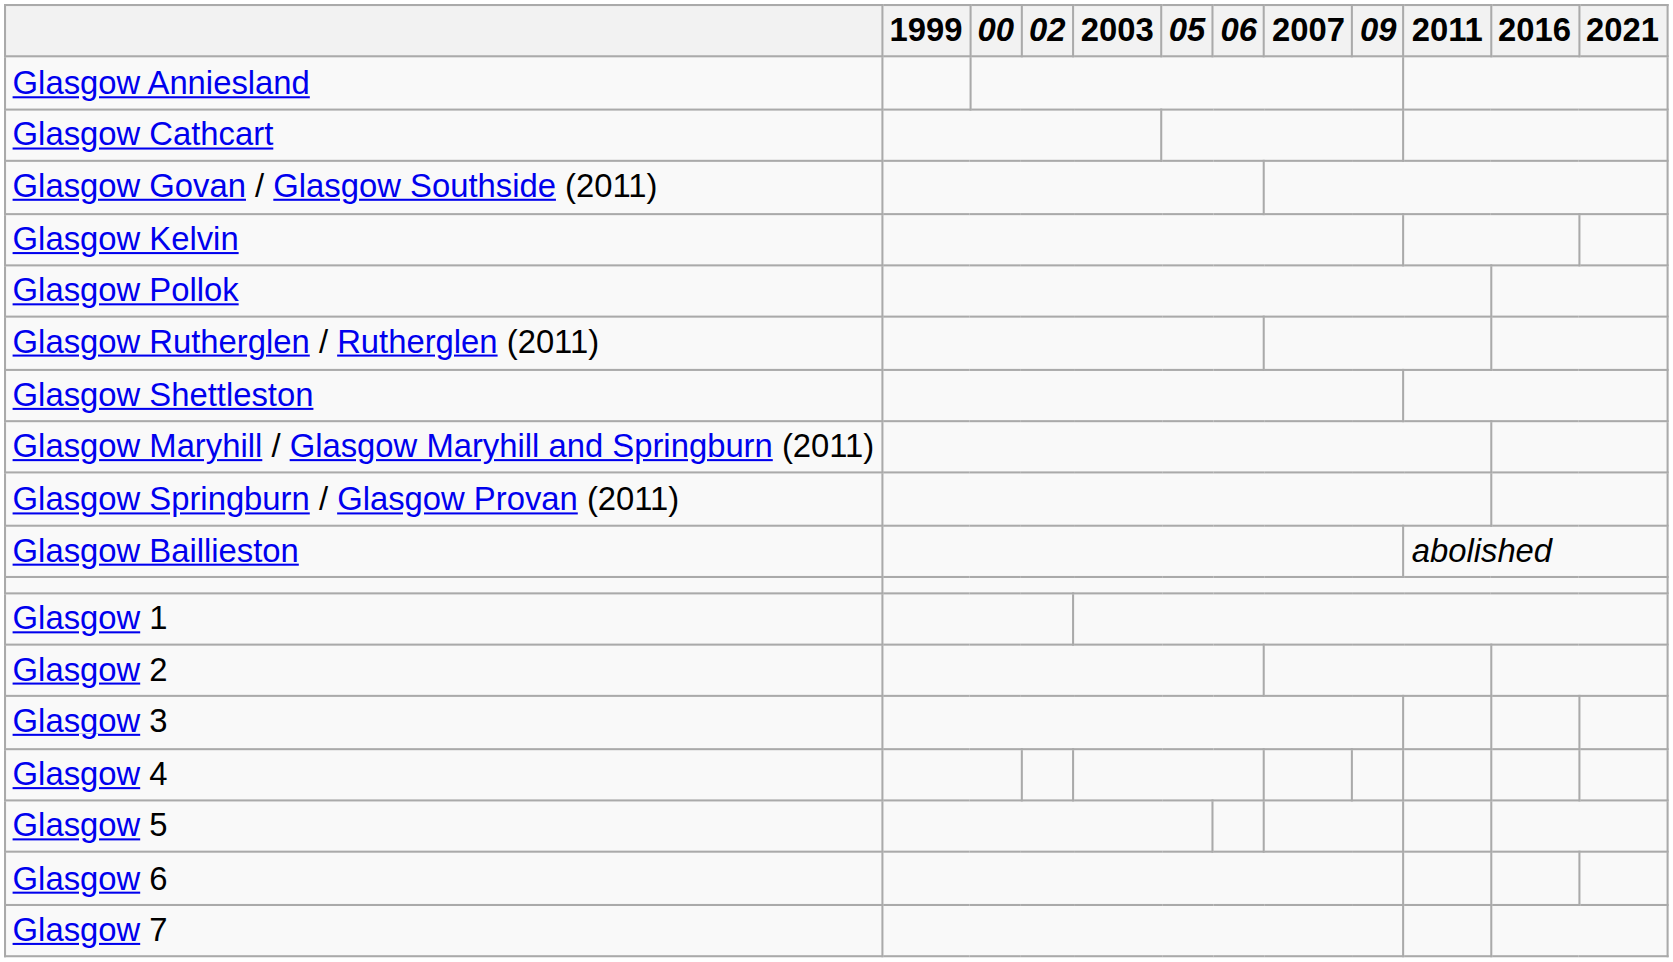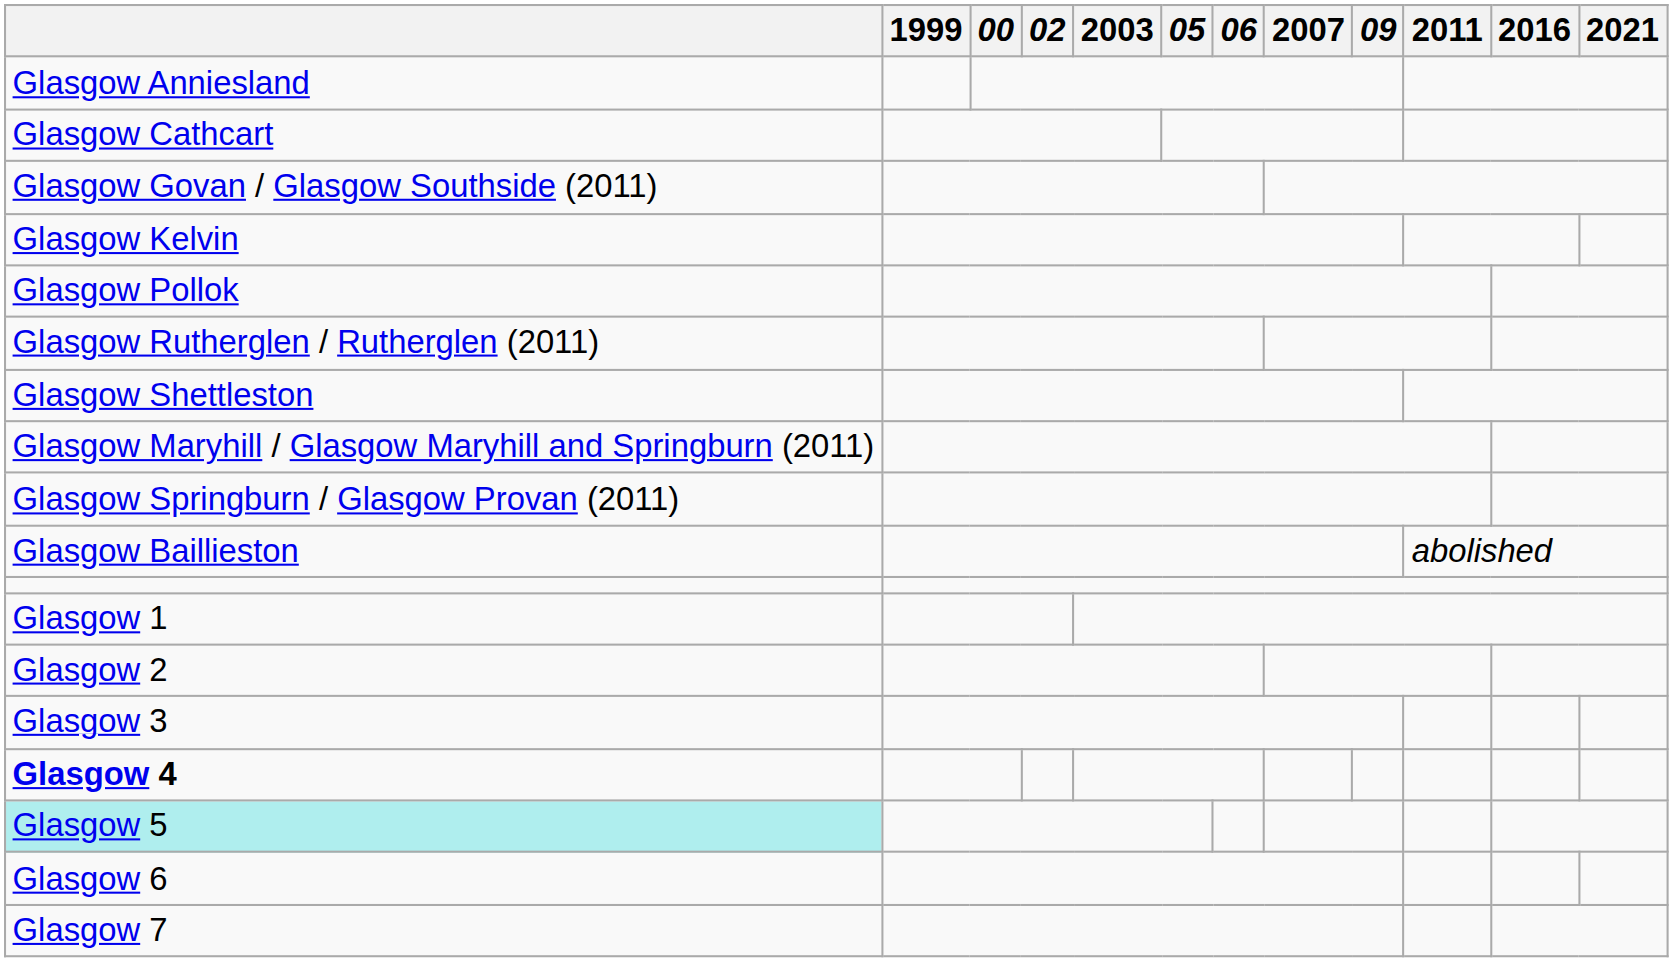(90, 773) normal -> (95, 773) bold
(90, 825) no background -> (90, 825) paleturquoise background
